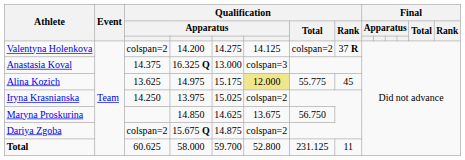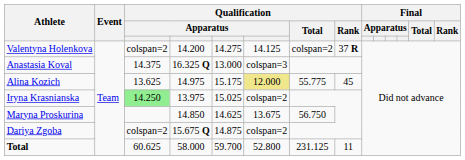(147, 98) no background -> (147, 98) lightgreen background
